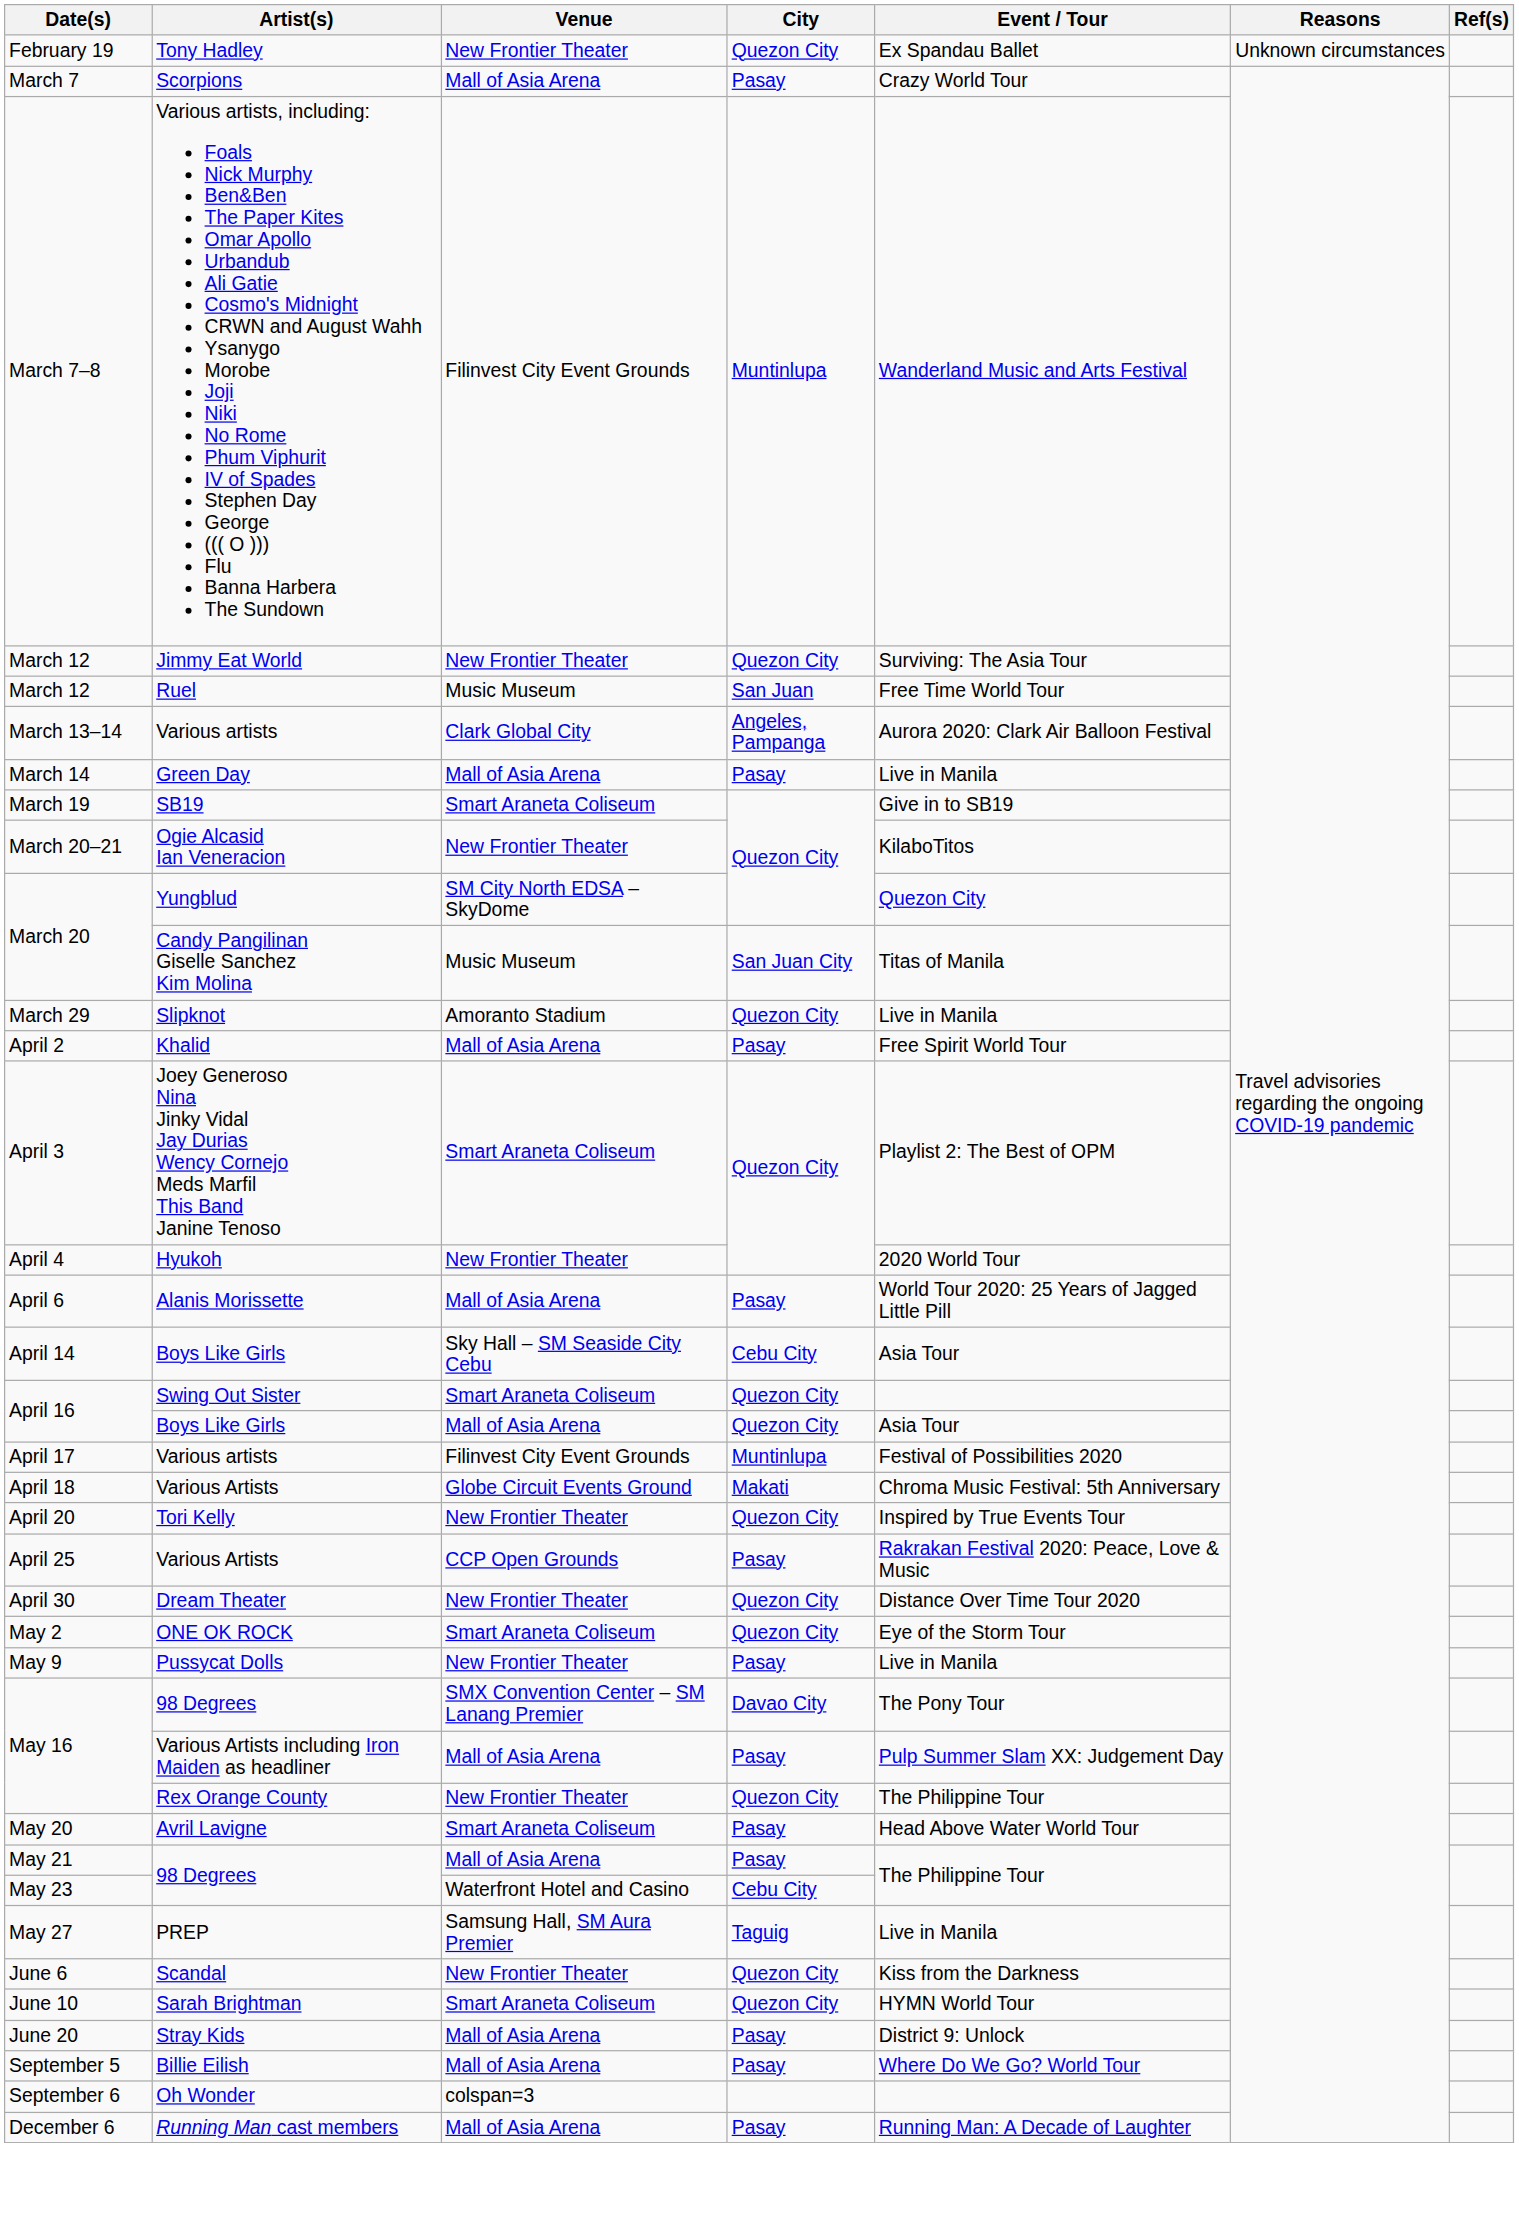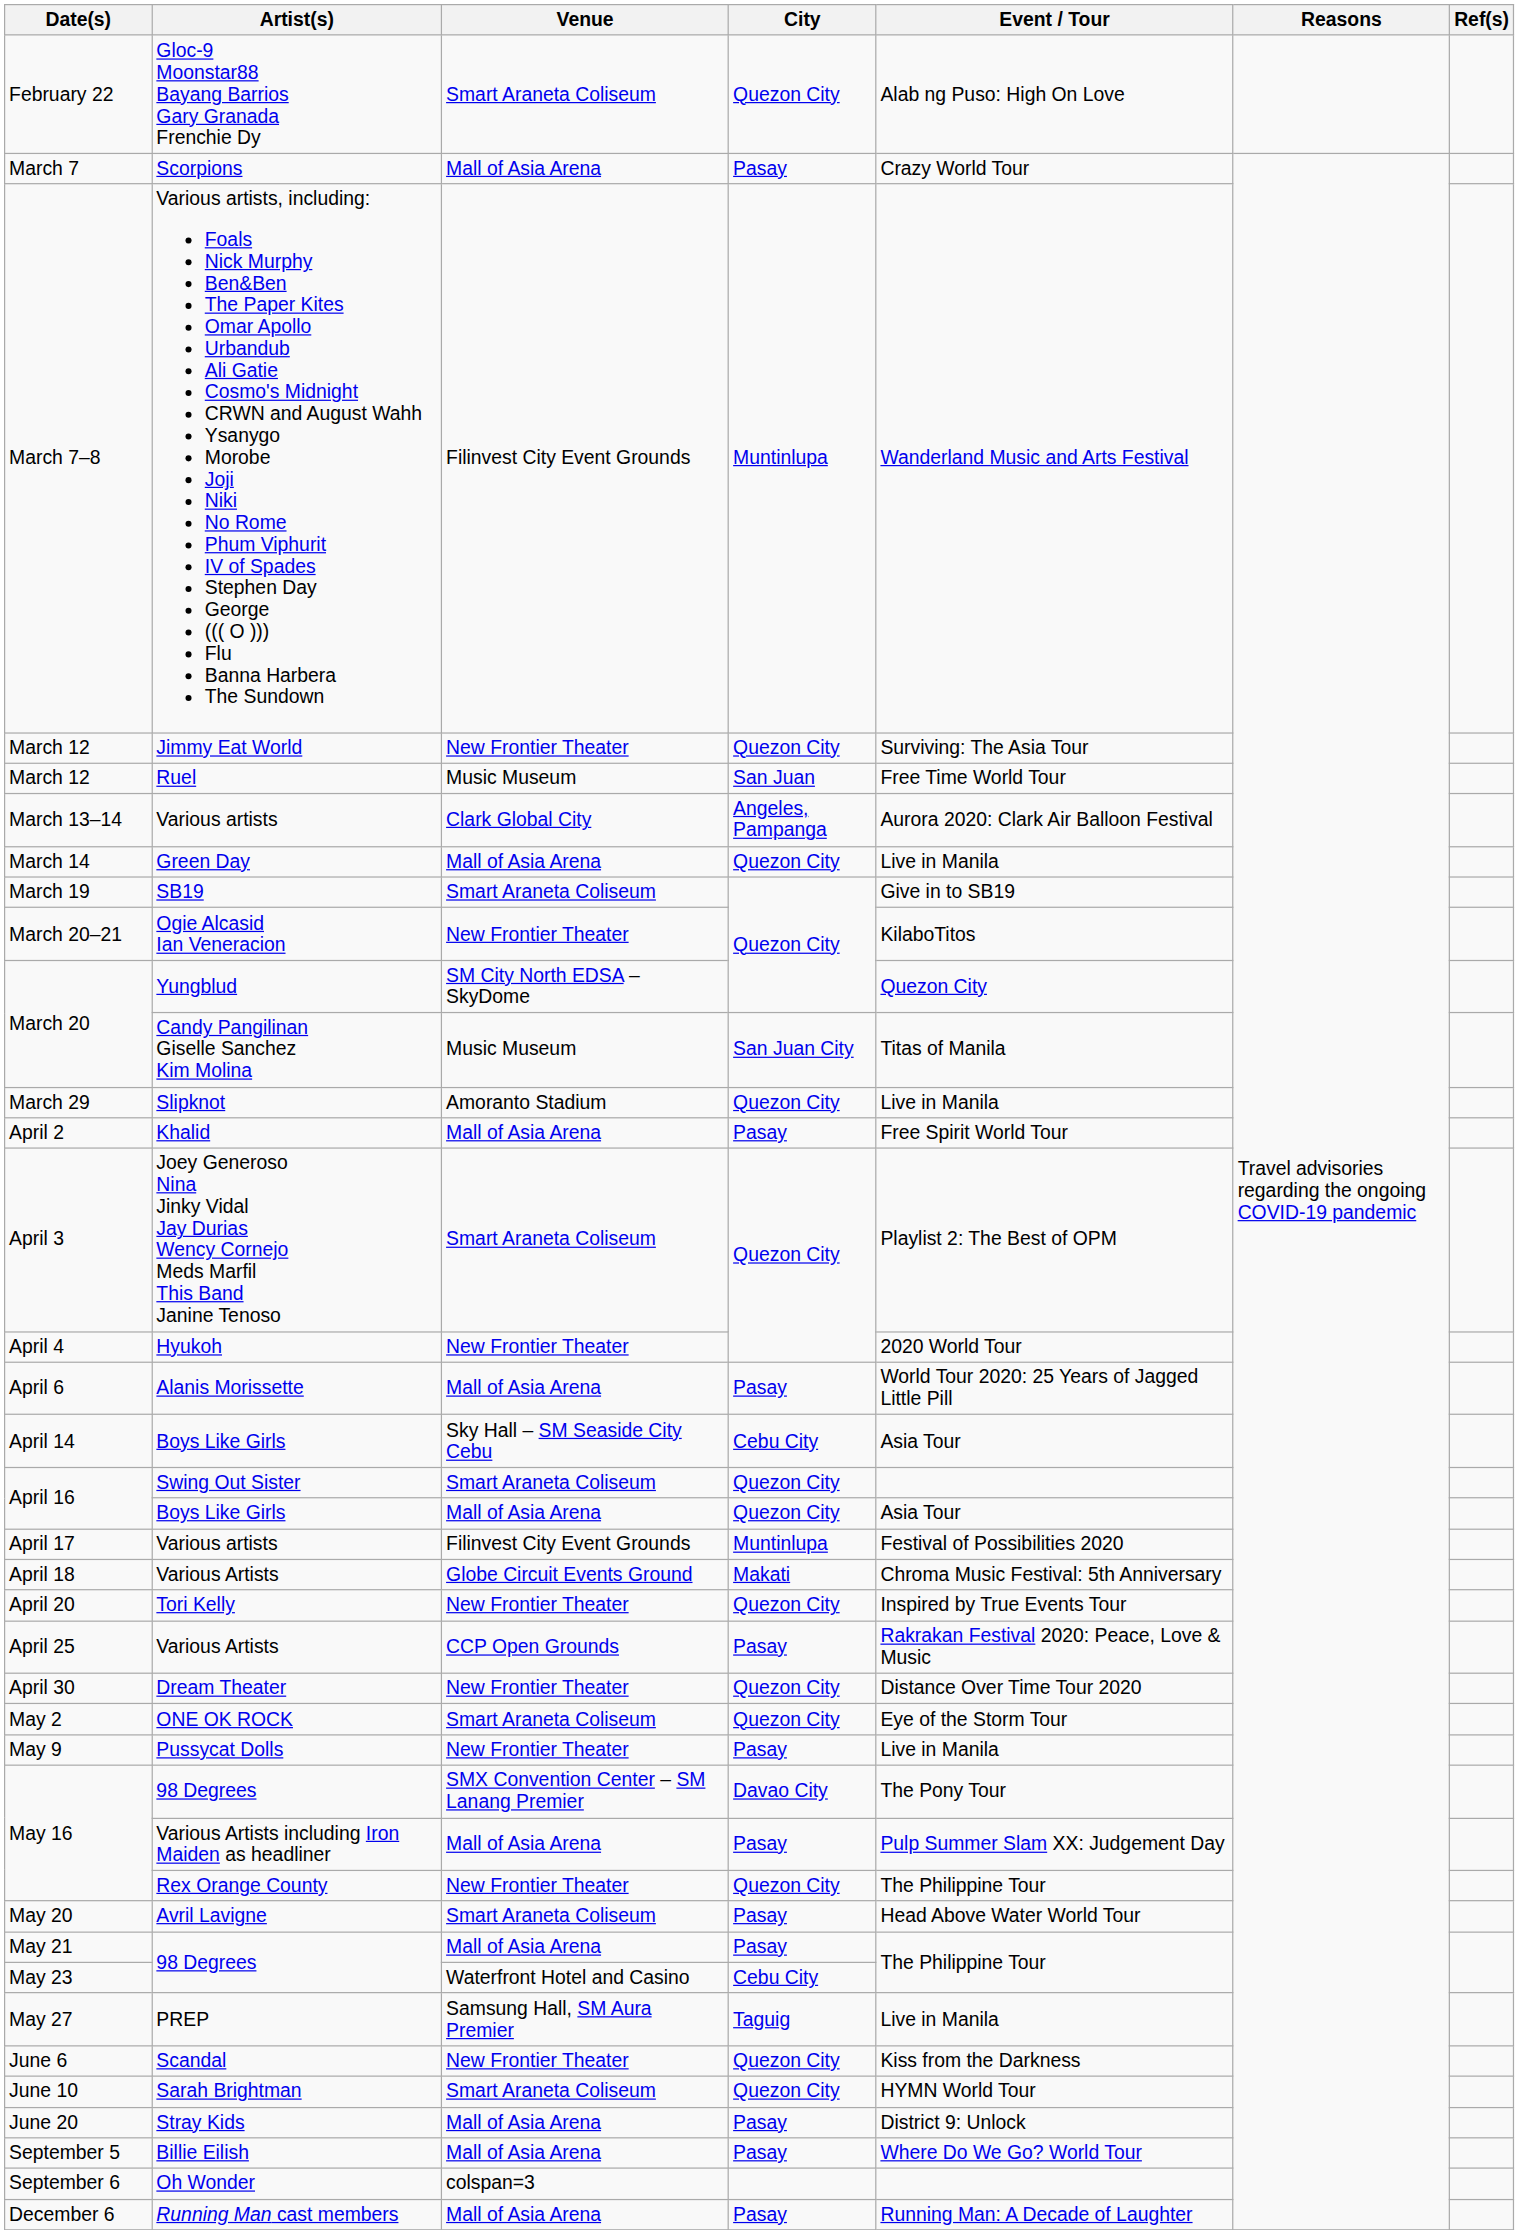- row: (61, 50)
+ row: (61, 94)
(759, 774) Pasay -> (786, 861) Quezon City
